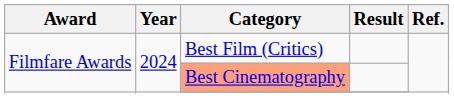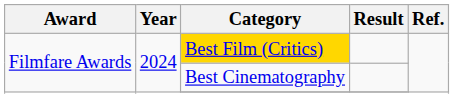(254, 48) no background -> (254, 48) gold background
(265, 77) lightsalmon background -> (265, 77) no background
